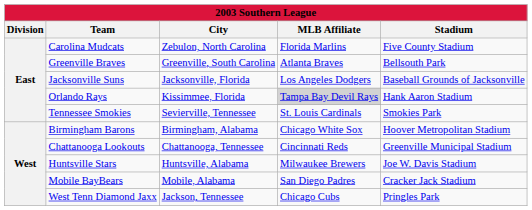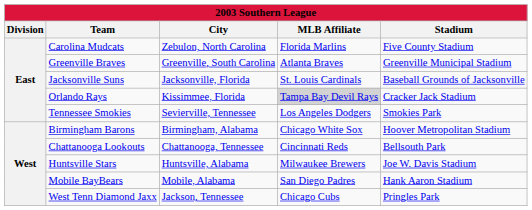(414, 63) Bellsouth Park -> (447, 63) Greenville Municipal Stadium
(325, 79) Los Angeles Dodgers -> (321, 79) St. Louis Cardinals
(428, 96) Hank Aaron Stadium -> (429, 96) Cracker Jack Stadium
(321, 113) St. Louis Cardinals -> (325, 113) Los Angeles Dodgers
(447, 146) Greenville Municipal Stadium -> (414, 146) Bellsouth Park
(429, 180) Cracker Jack Stadium -> (428, 180) Hank Aaron Stadium
